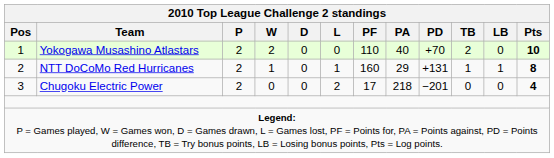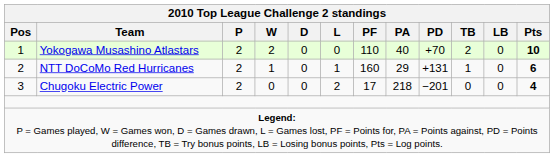(501, 68) 1 -> (501, 68) 0
(533, 68) 8 -> (533, 68) 6
